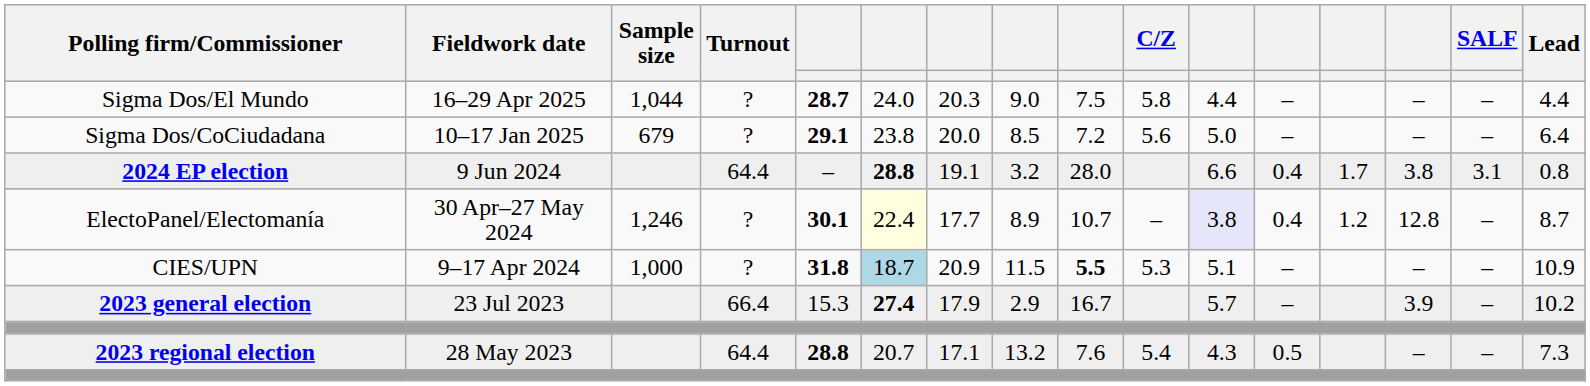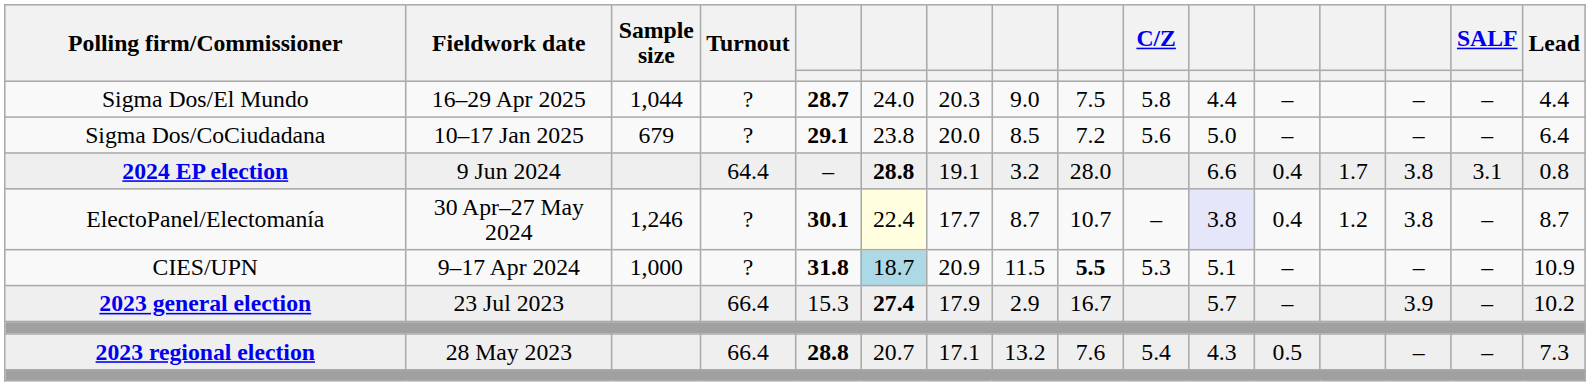(1025, 219) 8.9 -> (1025, 219) 8.7
(1419, 219) 12.8 -> (1419, 219) 3.8
(748, 351) 64.4 -> (748, 351) 66.4
